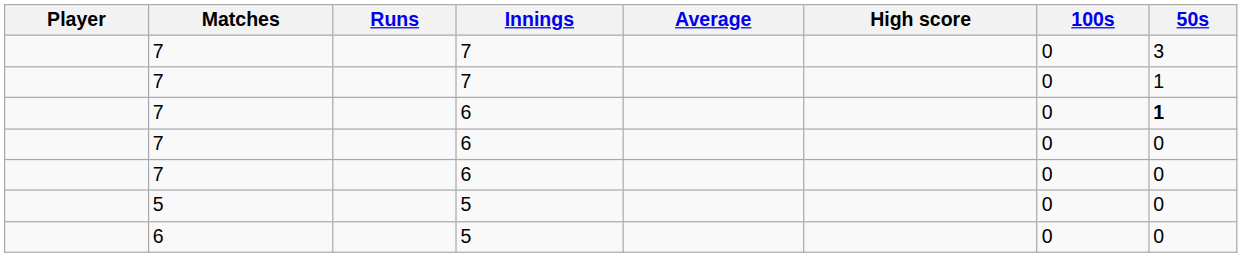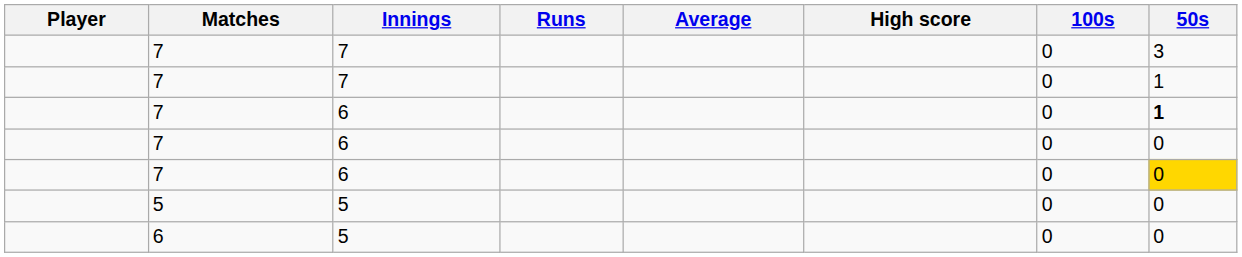columns swapped: (539, 19) <-> (395, 19)
(1159, 174) no background -> (1159, 174) gold background
